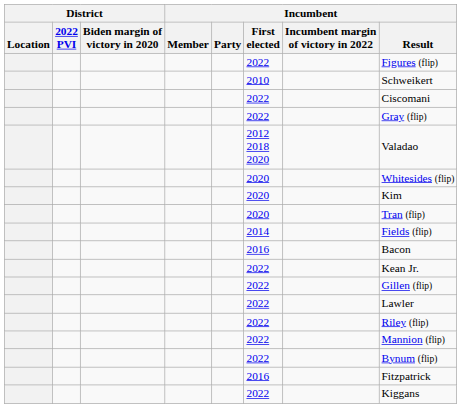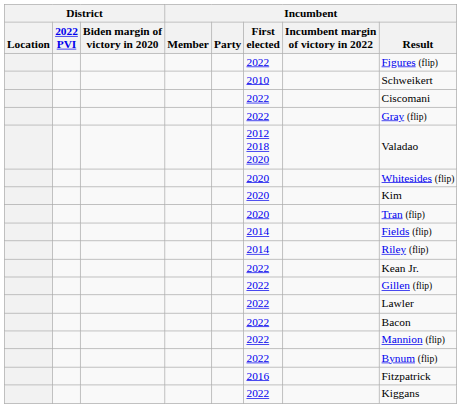(258, 250) 2016 -> (258, 250) 2014
(396, 250) Bacon -> (405, 250) Riley (flip)
(405, 322) Riley (flip) -> (396, 322) Bacon
